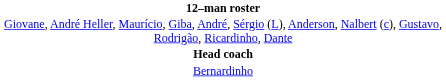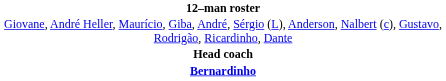(223, 71) normal -> (223, 71) bold
